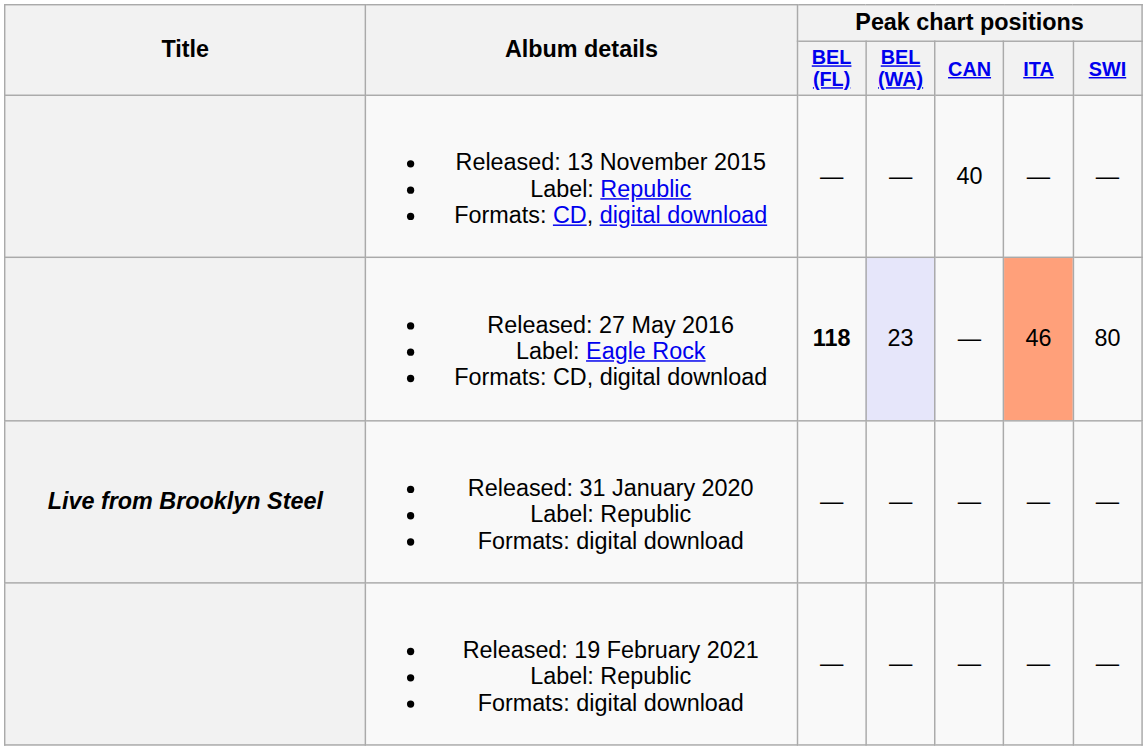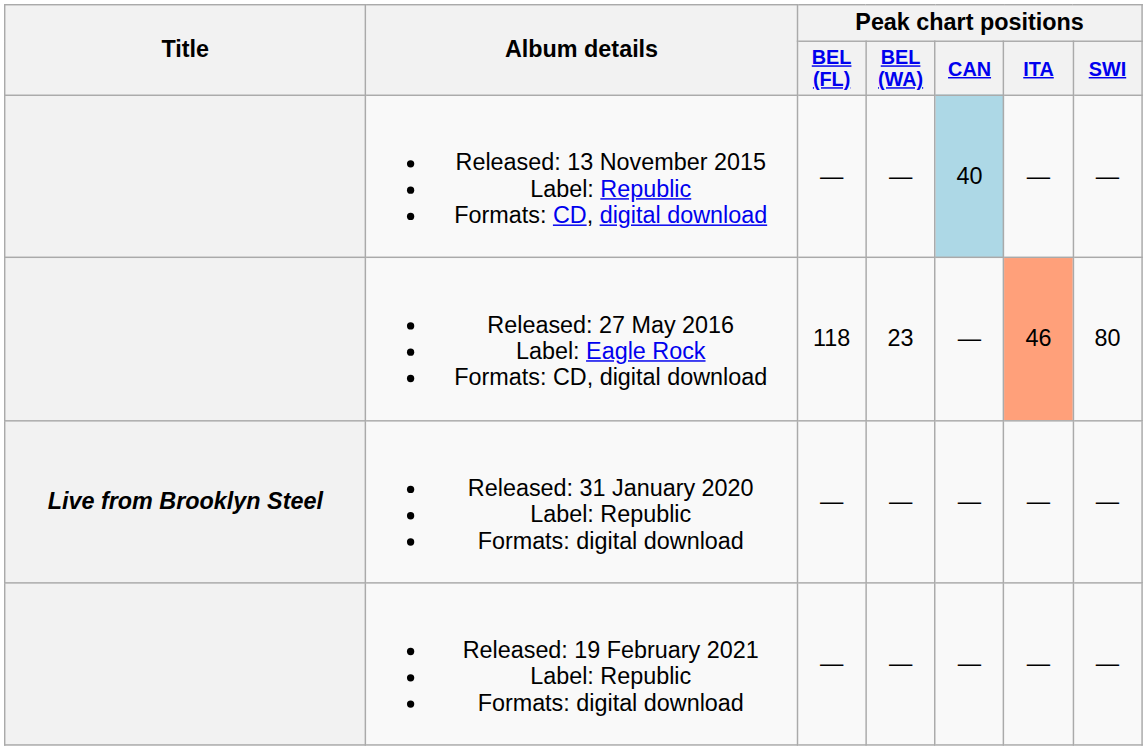(970, 176) no background -> (970, 176) lightblue background
(832, 338) bold -> (832, 338) normal
(901, 338) lavender background -> (901, 338) no background
